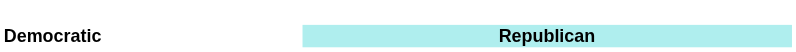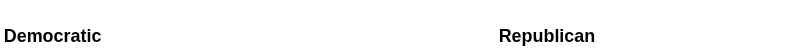(547, 36) paleturquoise background -> (547, 36) no background
